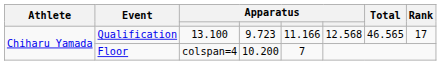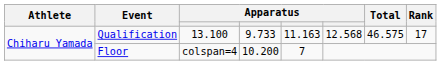(260, 35) 9.723 -> (260, 35) 9.733
(302, 35) 11.166 -> (302, 35) 11.163
(385, 35) 46.565 -> (385, 35) 46.575
